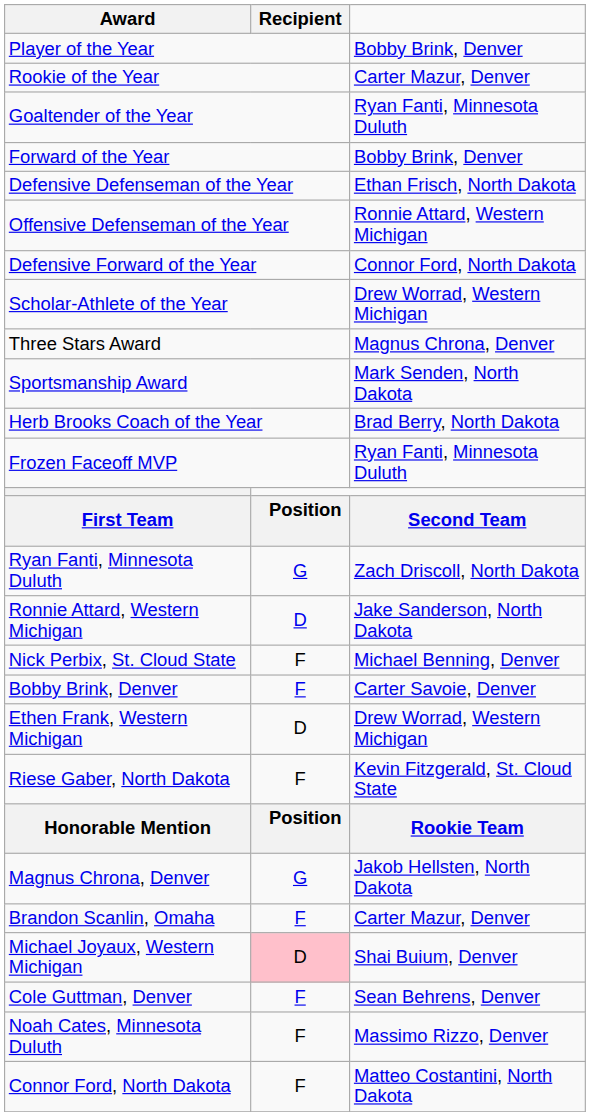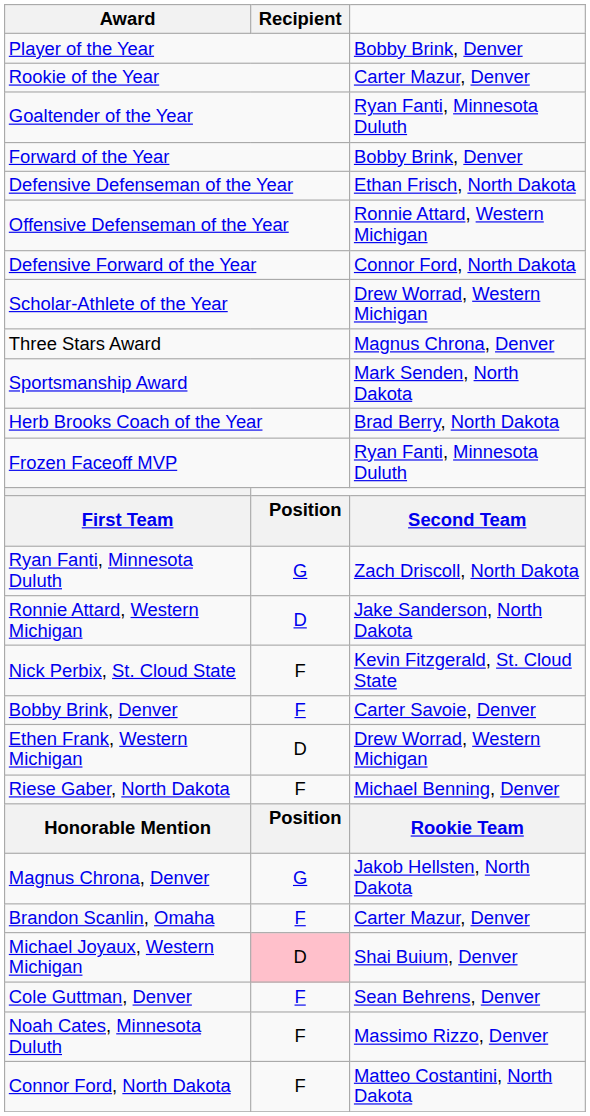(457, 660) Michael Benning, Denver -> (463, 670) Kevin Fitzgerald, St. Cloud State
(463, 778) Kevin Fitzgerald, St. Cloud State -> (457, 789) Michael Benning, Denver
